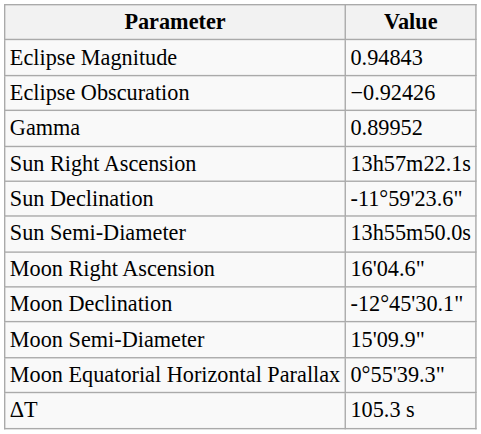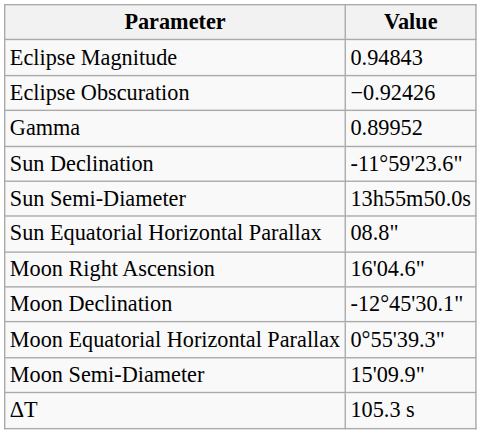- row: (103, 163)
+ row: (166, 233)
rows swapped: (107, 339) <-> (175, 374)
